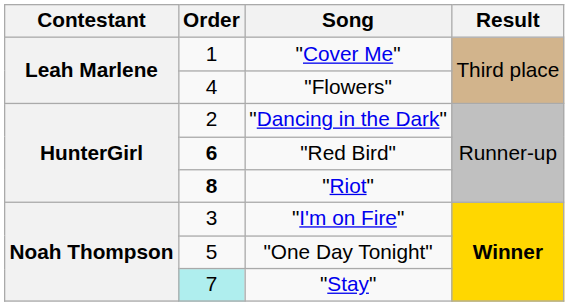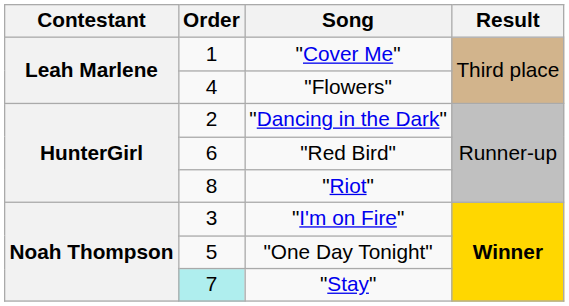(211, 152) bold -> (211, 152) normal
(211, 185) bold -> (211, 185) normal
